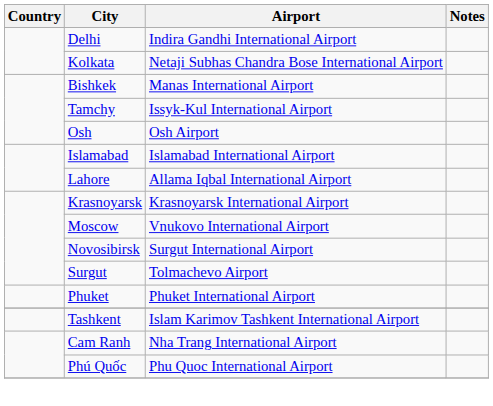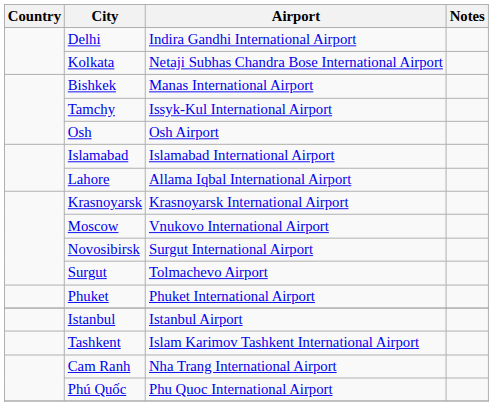+ row: (92, 319)
